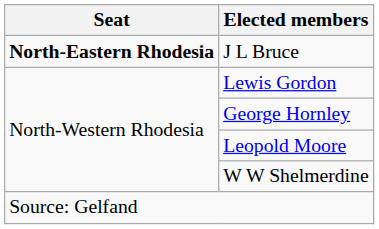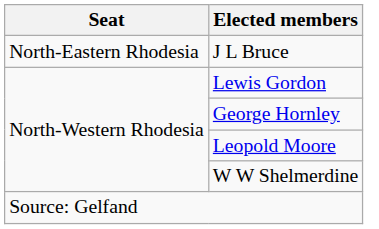(112, 51) bold -> (104, 51) normal
